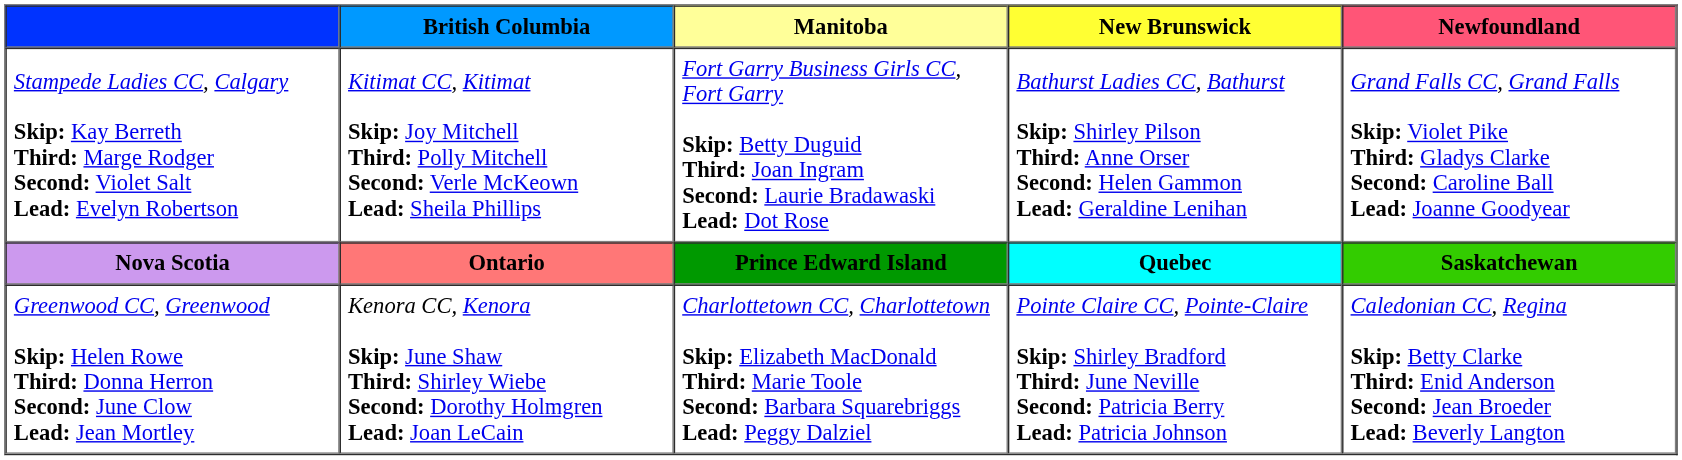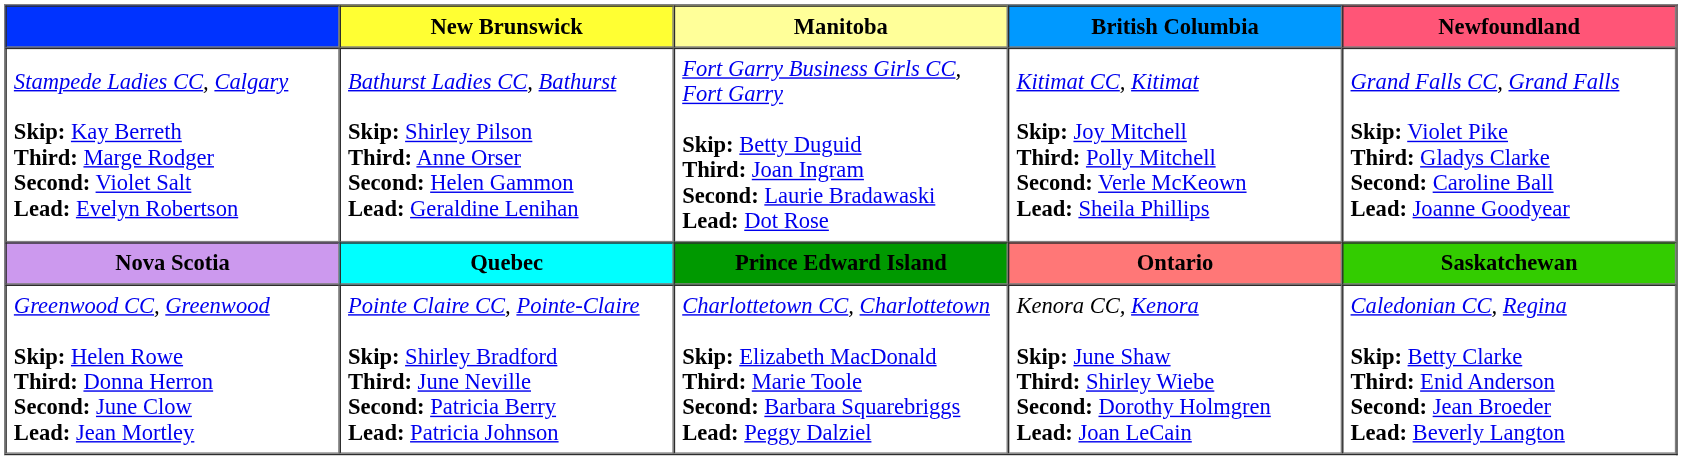columns swapped: (507, 26) <-> (1175, 26)
